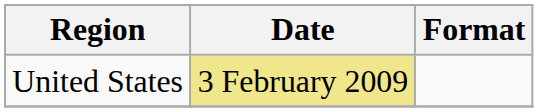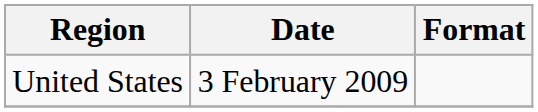(303, 80) khaki background -> (303, 80) no background
